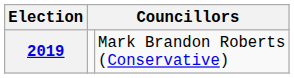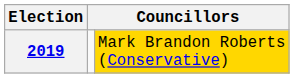(192, 52) no background -> (192, 52) gold background
